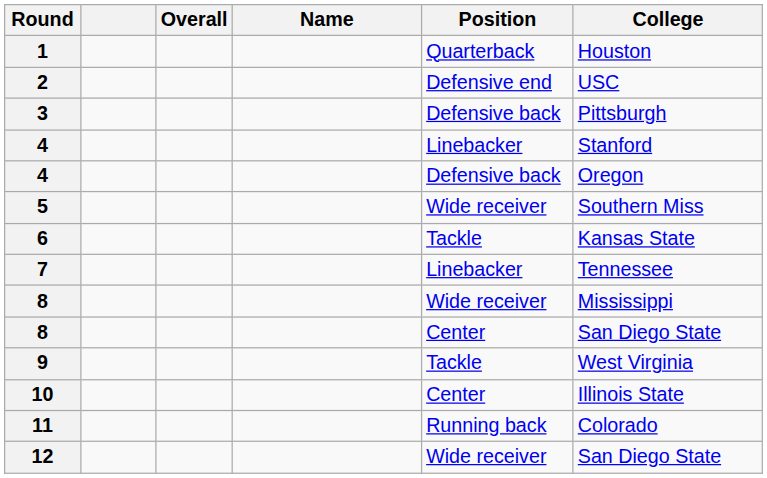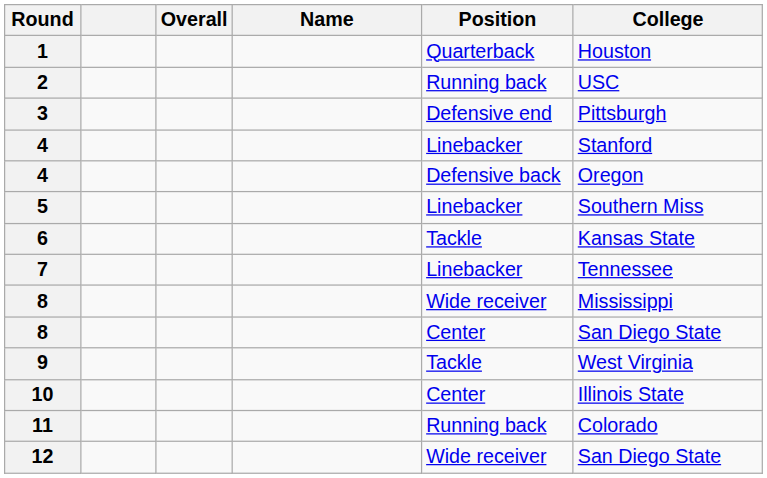(489, 82) Defensive end -> (486, 82) Running back
(493, 113) Defensive back -> (489, 113) Defensive end
(486, 207) Wide receiver -> (474, 207) Linebacker
